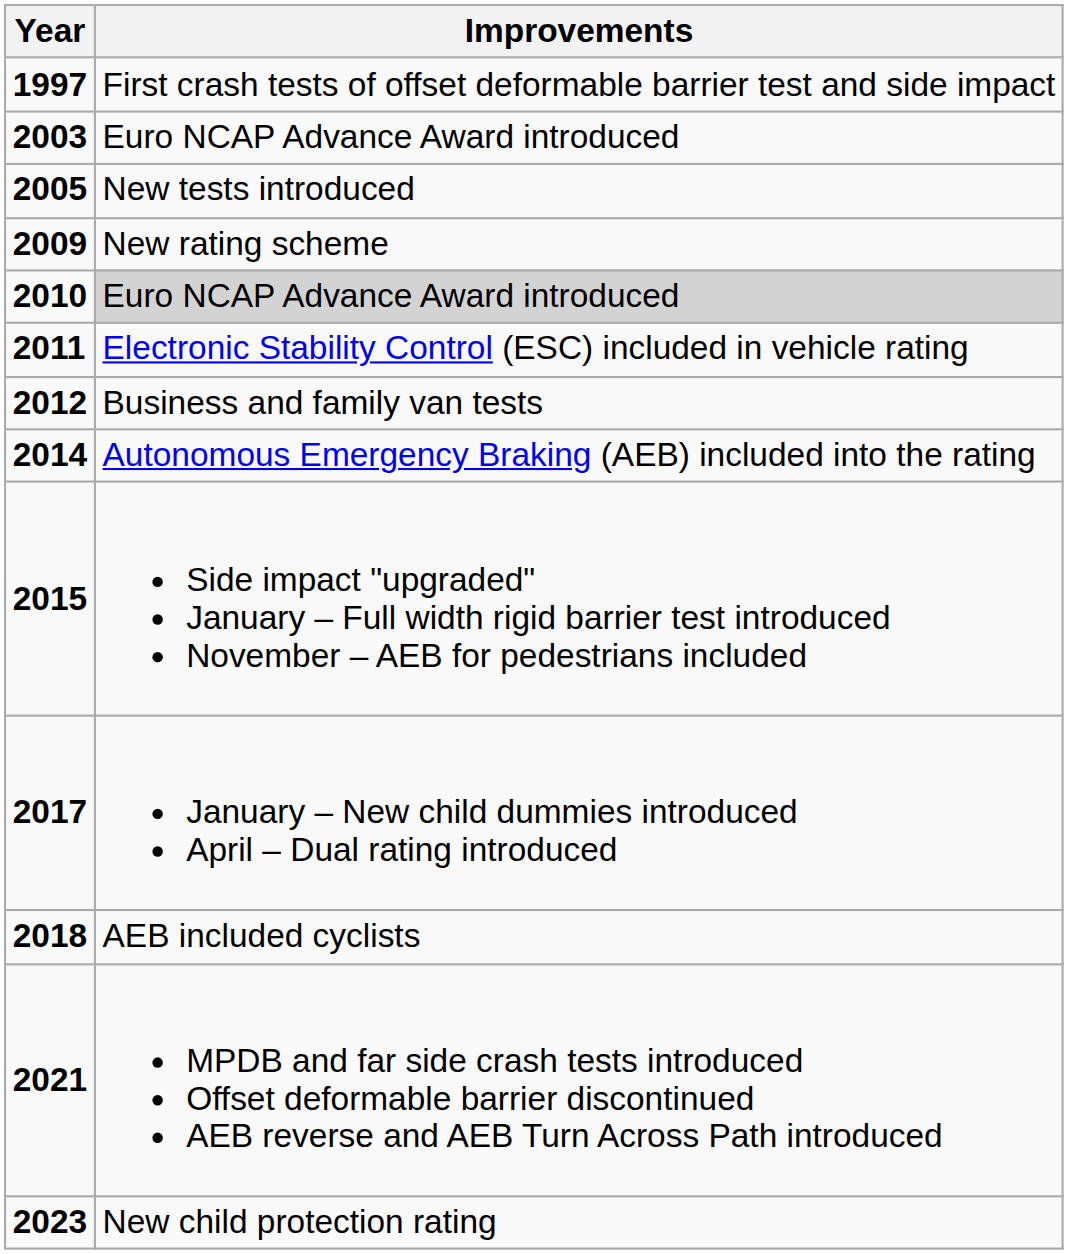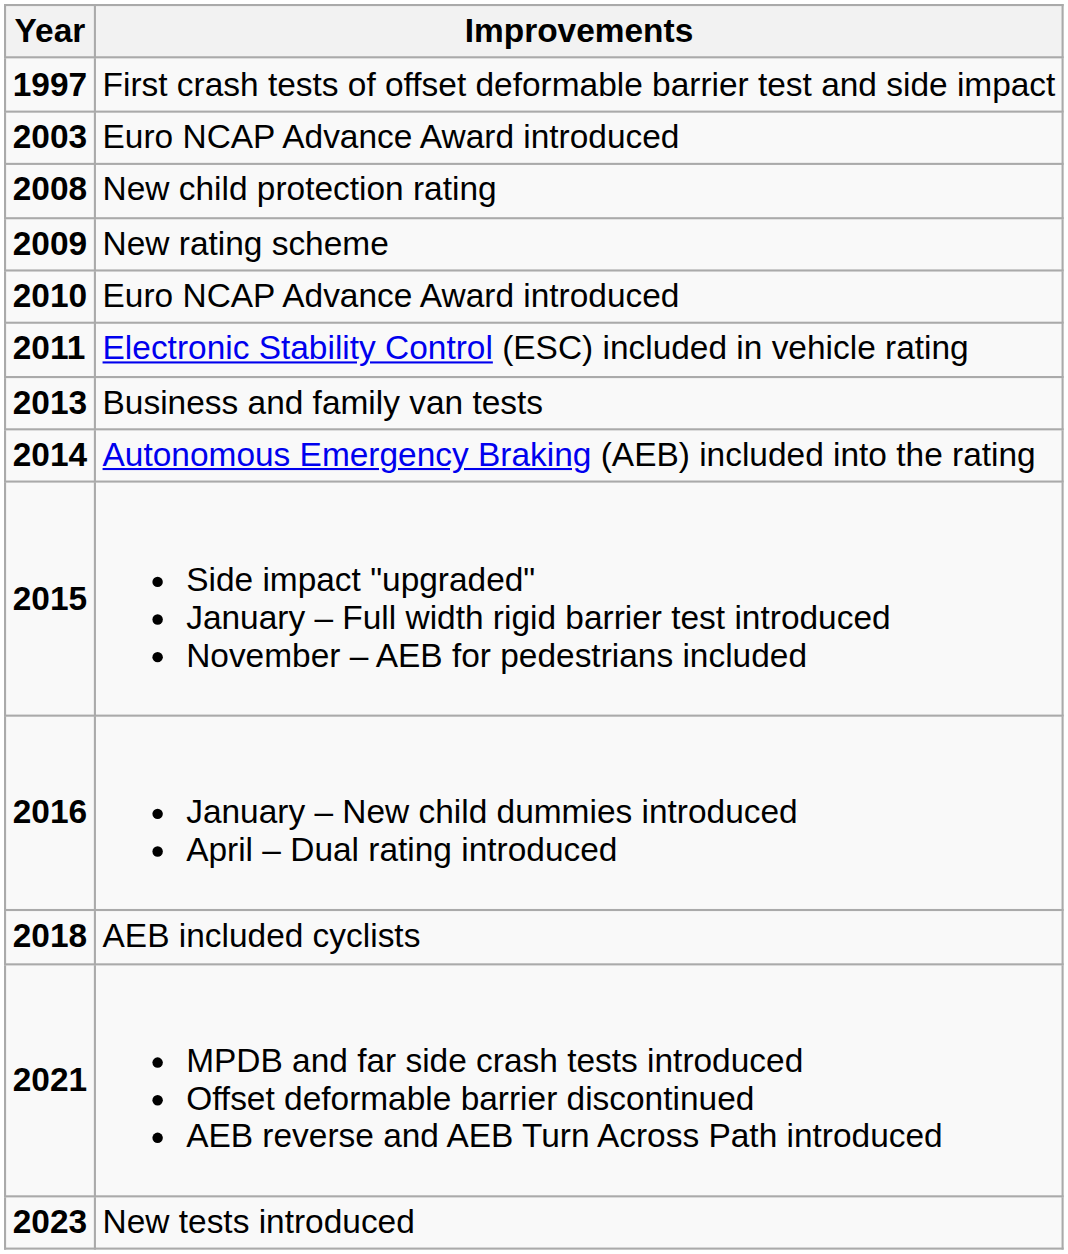(50, 190) 2005 -> (50, 190) 2008
(259, 190) New tests introduced -> (300, 190) New child protection rating
(391, 296) lightgrey background -> (391, 296) no background
(50, 402) 2012 -> (50, 402) 2013
(50, 812) 2017 -> (50, 812) 2016
(300, 1222) New child protection rating -> (259, 1222) New tests introduced
